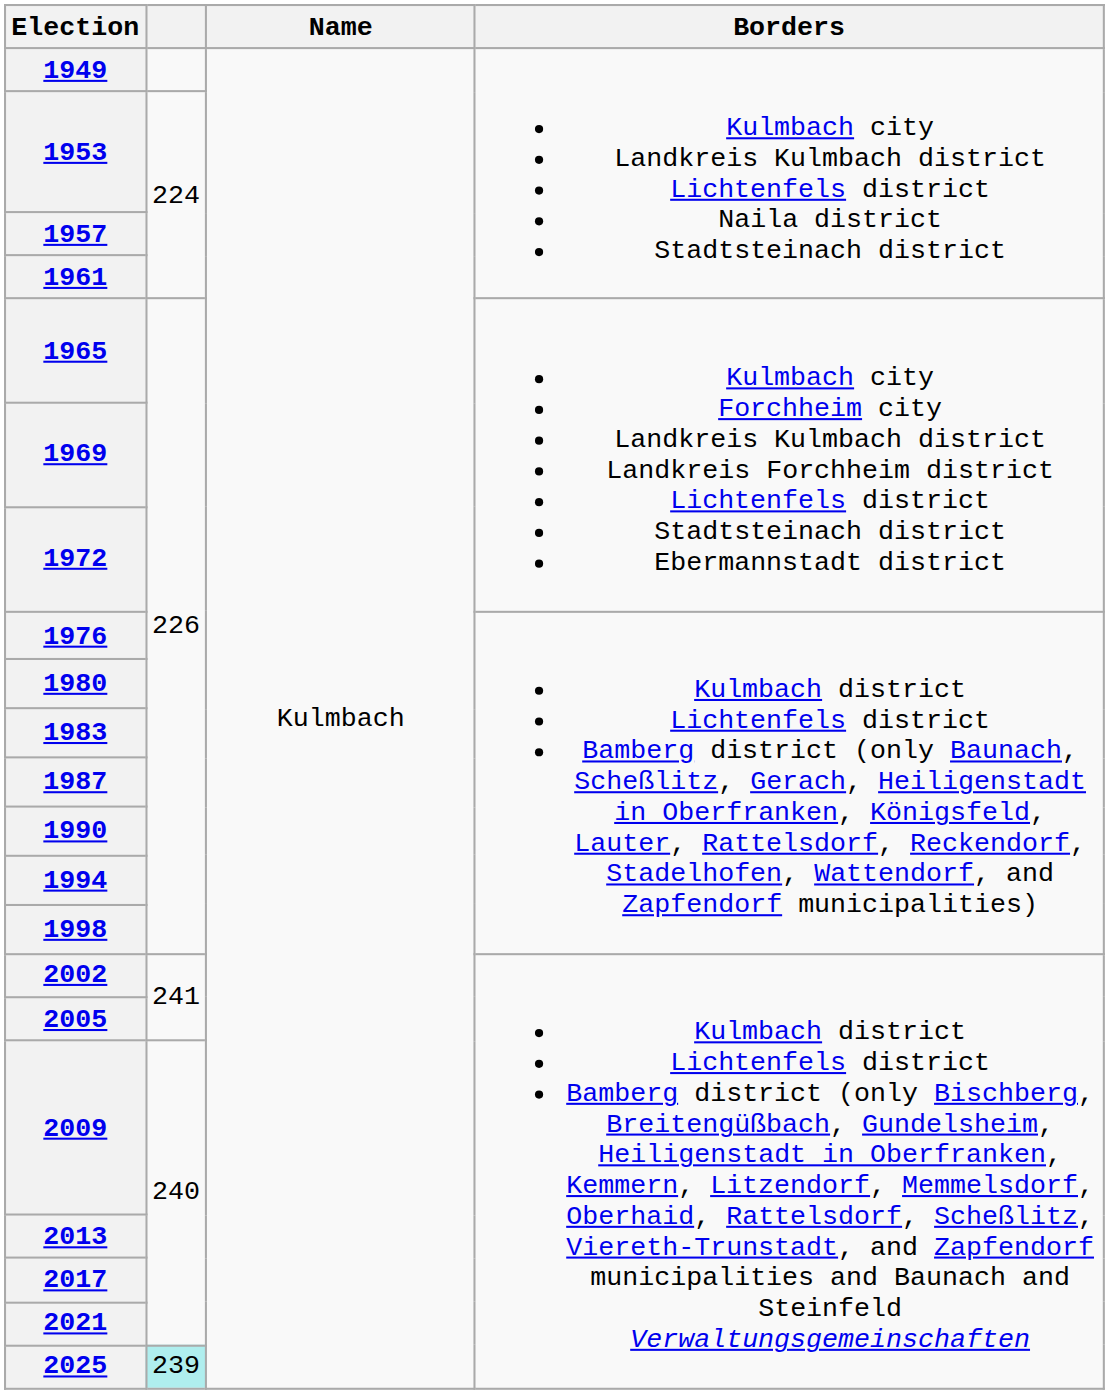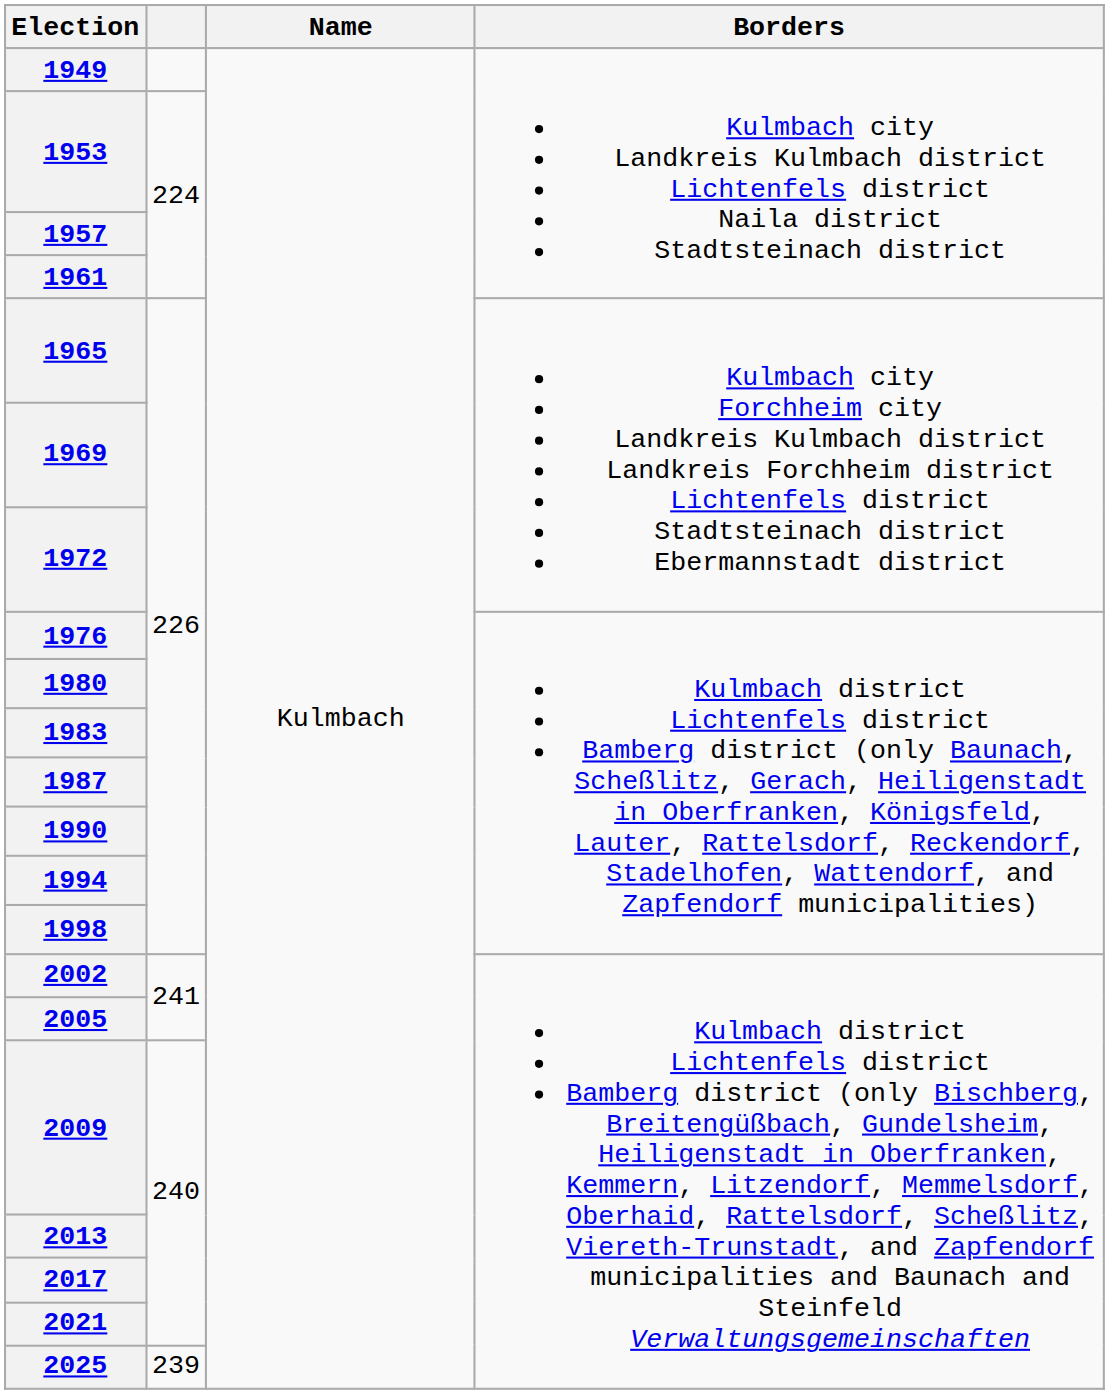(176, 1367) paleturquoise background -> (176, 1367) no background
